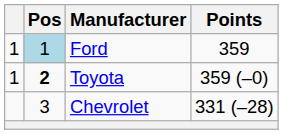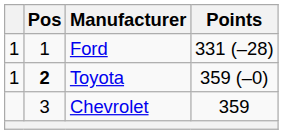(45, 48) lightblue background -> (45, 48) no background
(234, 48) 359 -> (234, 48) 331 (–28)
(234, 107) 331 (–28) -> (234, 107) 359
